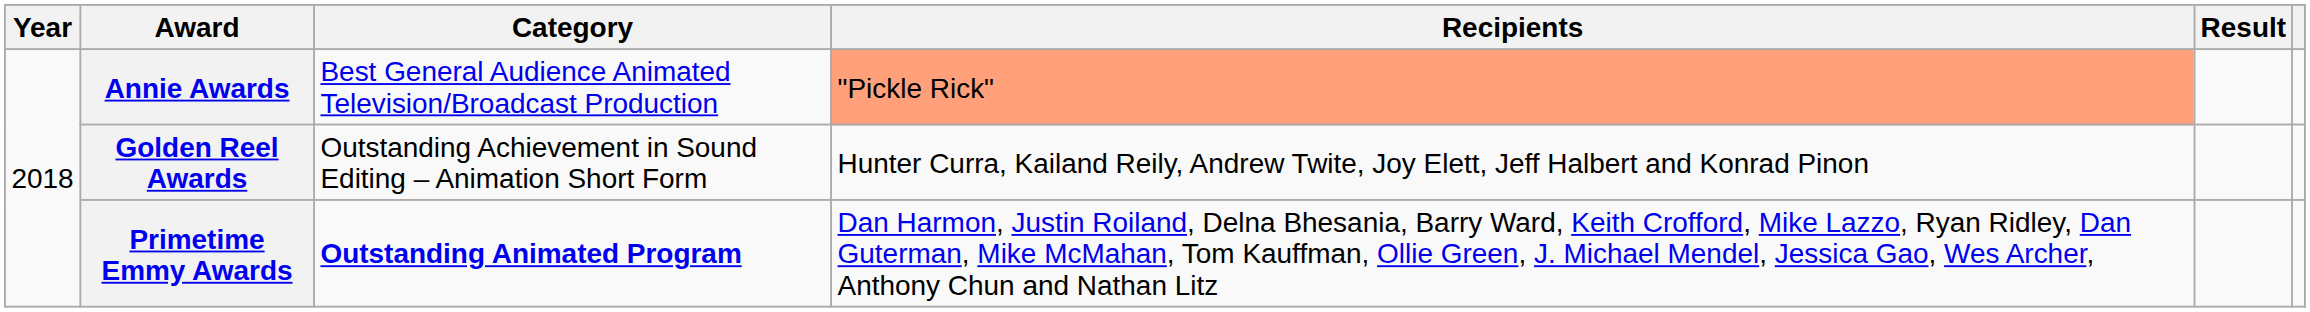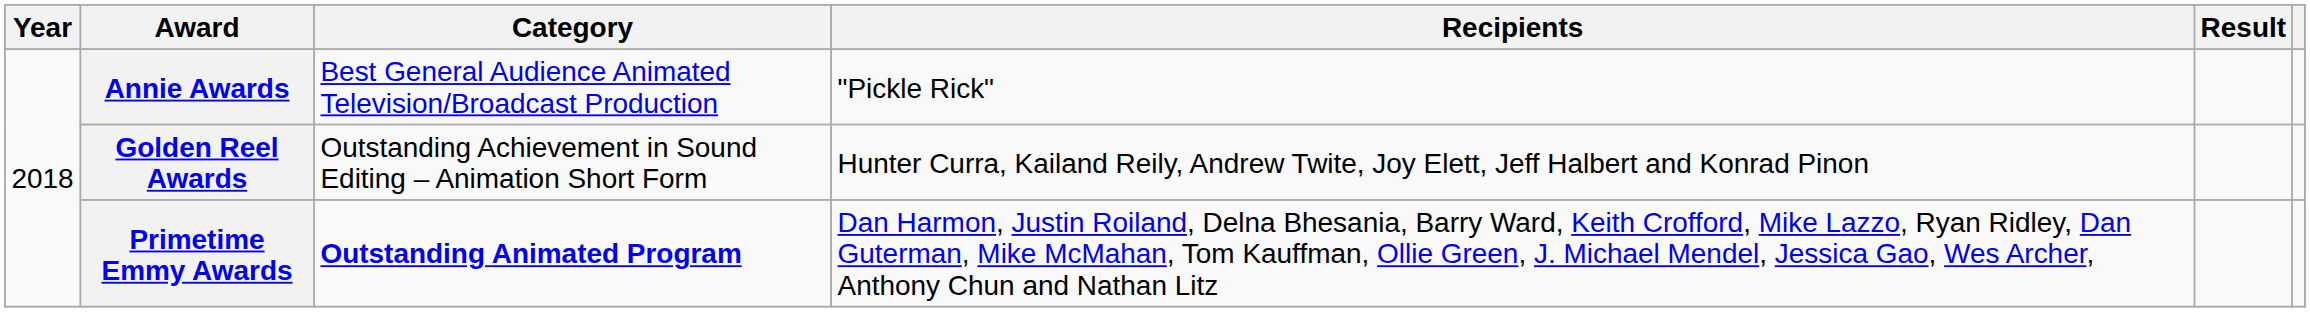(916, 87) lightsalmon background -> (916, 87) no background
